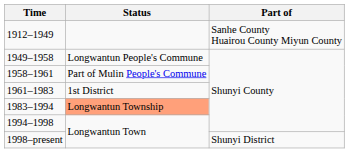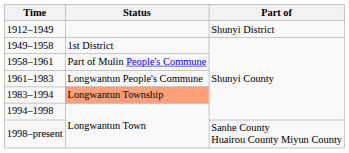(277, 35) Sanhe County Huairou County Miyun County -> (243, 29) Shunyi District
(135, 57) Longwantun People's Commune -> (91, 45) 1st District
(91, 90) 1st District -> (135, 78) Longwantun People's Commune
(243, 139) Shunyi District -> (277, 134) Sanhe County Huairou County Miyun County
